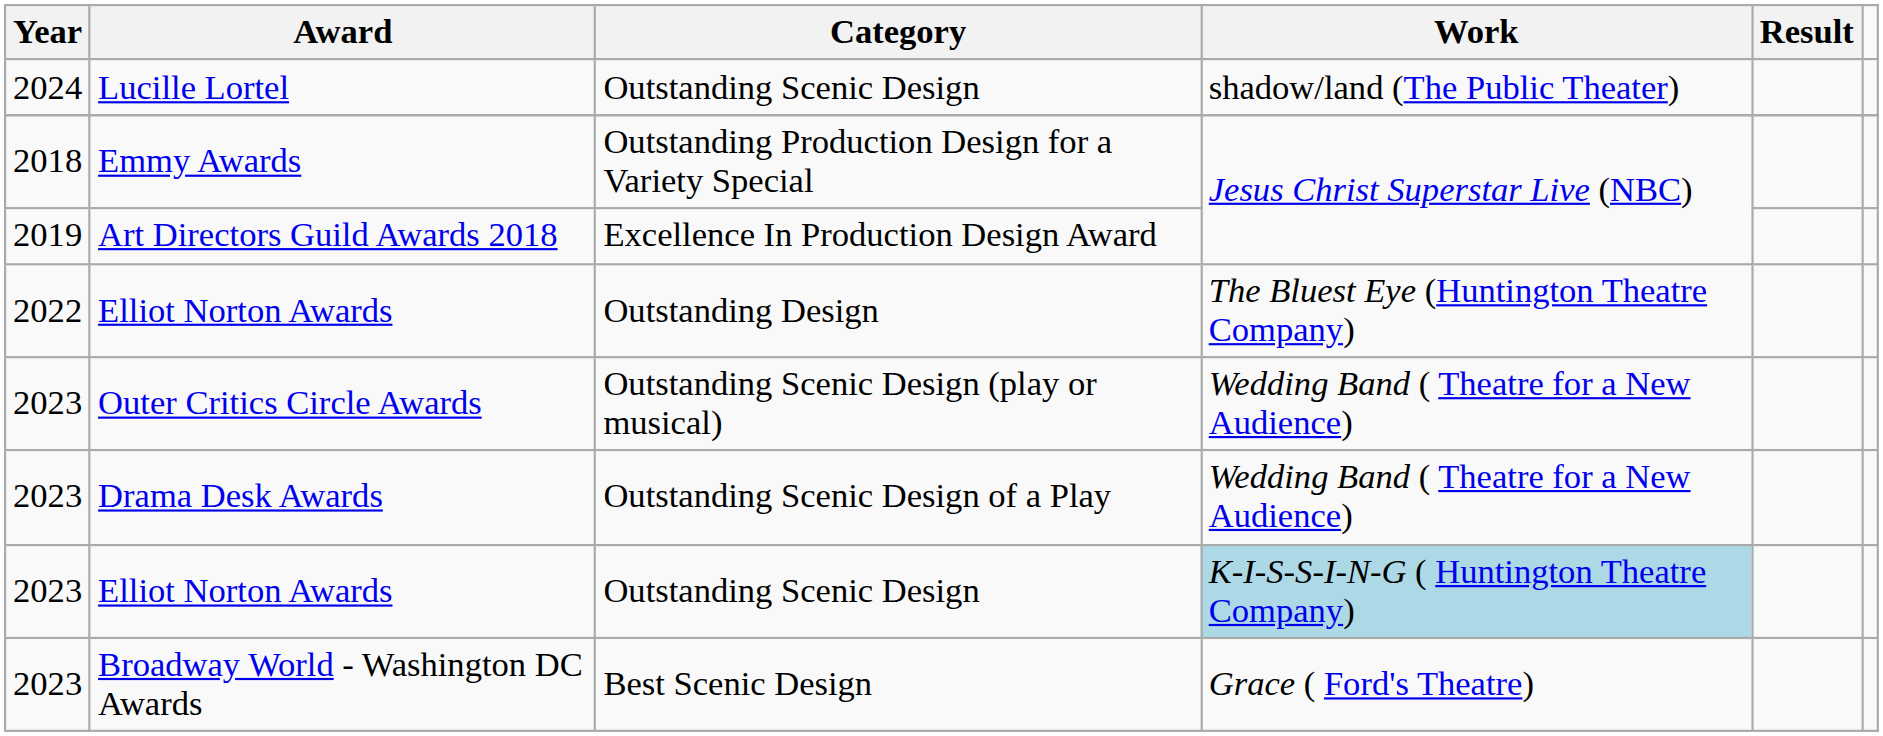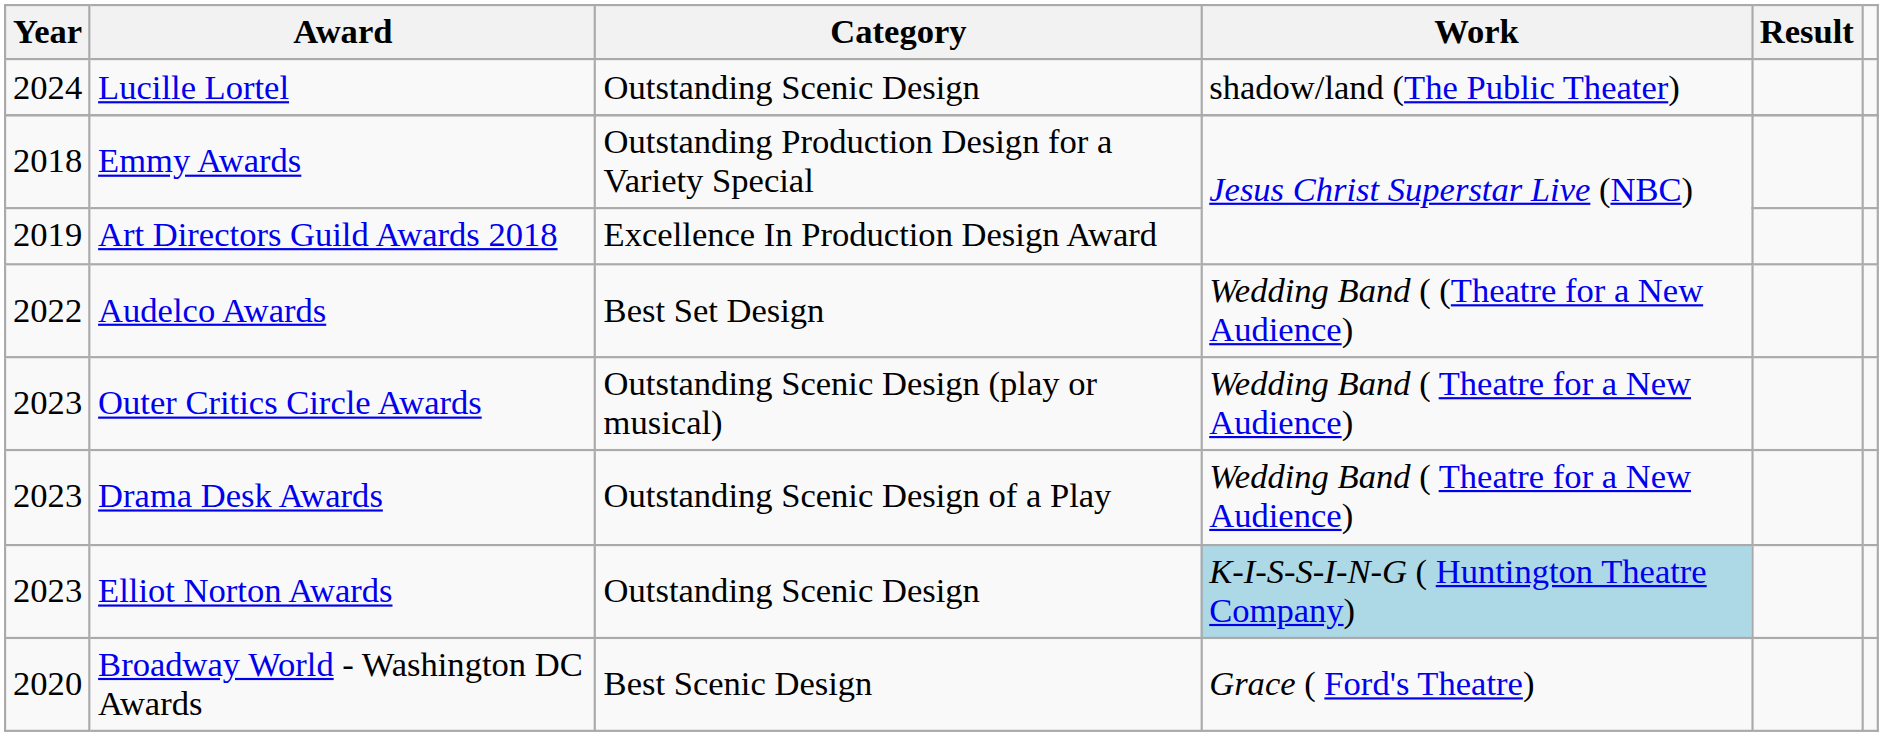- row: (245, 309)
+ row: (212, 309)
(48, 684) 2023 -> (48, 684) 2020
